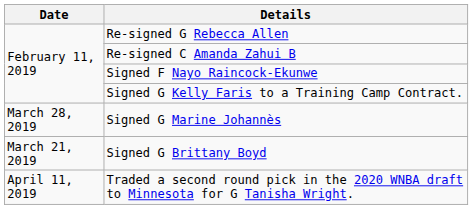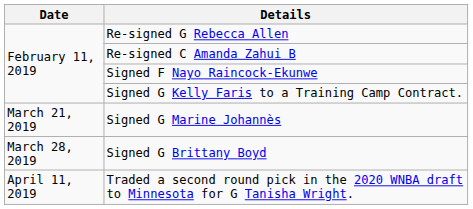(40, 120) March 28, 2019 -> (40, 120) March 21, 2019
(40, 153) March 21, 2019 -> (40, 153) March 28, 2019
